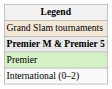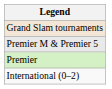(56, 44) bold -> (52, 44) normal
